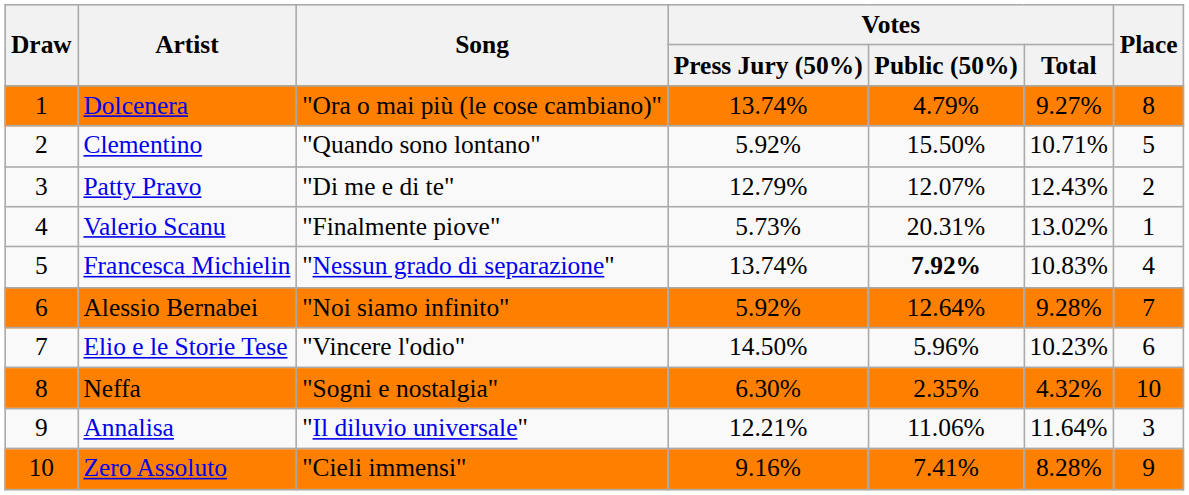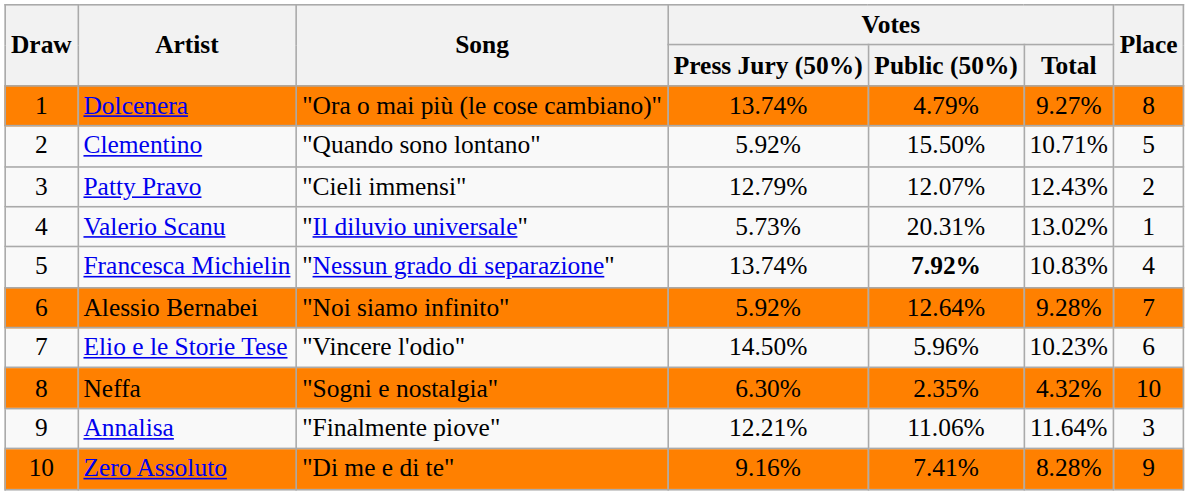(378, 186) "Di me e di te" -> (384, 186) "Cieli immensi"
(401, 226) "Finalmente piove" -> (415, 226) "Il diluvio universale"
(415, 428) "Il diluvio universale" -> (401, 428) "Finalmente piove"
(384, 468) "Cieli immensi" -> (378, 468) "Di me e di te"
